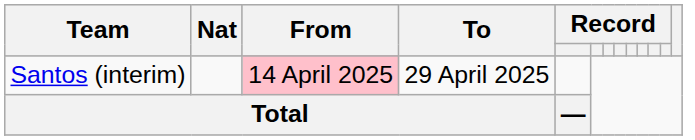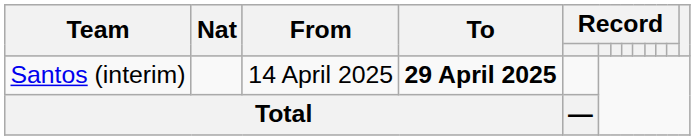(321, 74) pink background -> (321, 74) no background
(477, 74) normal -> (481, 74) bold
